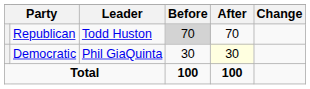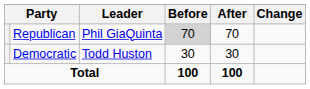(117, 34) Todd Huston -> (122, 34) Phil GiaQuinta
(122, 53) Phil GiaQuinta -> (117, 53) Todd Huston
(232, 53) lightyellow background -> (232, 53) no background
